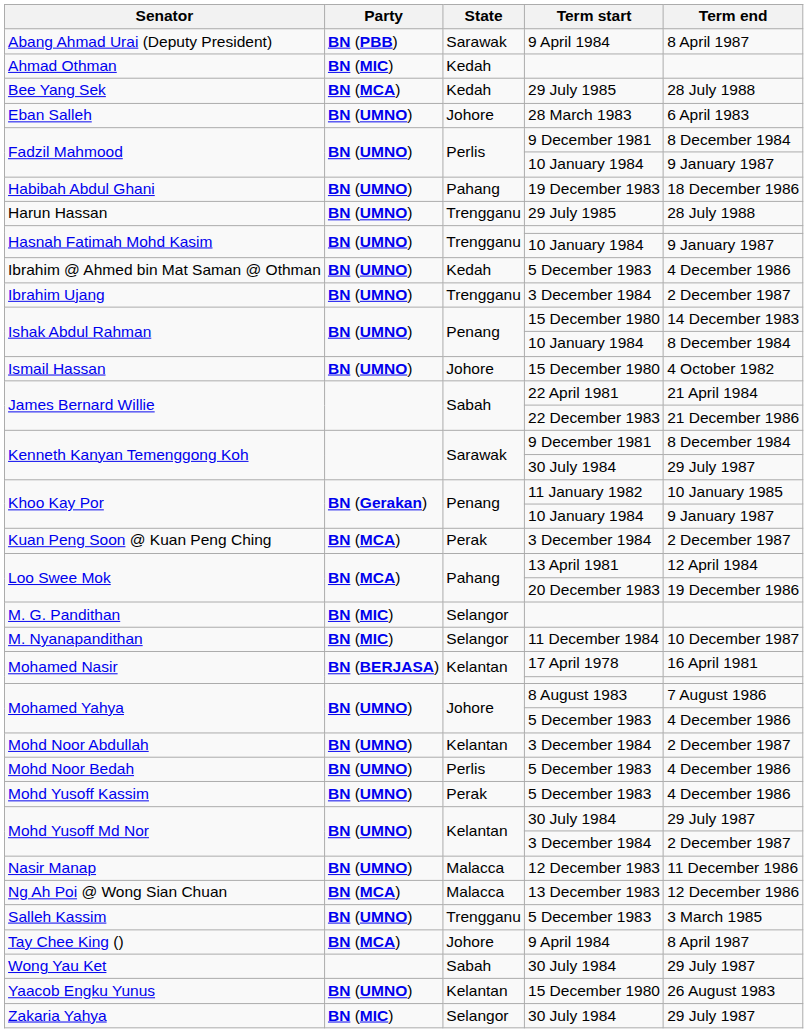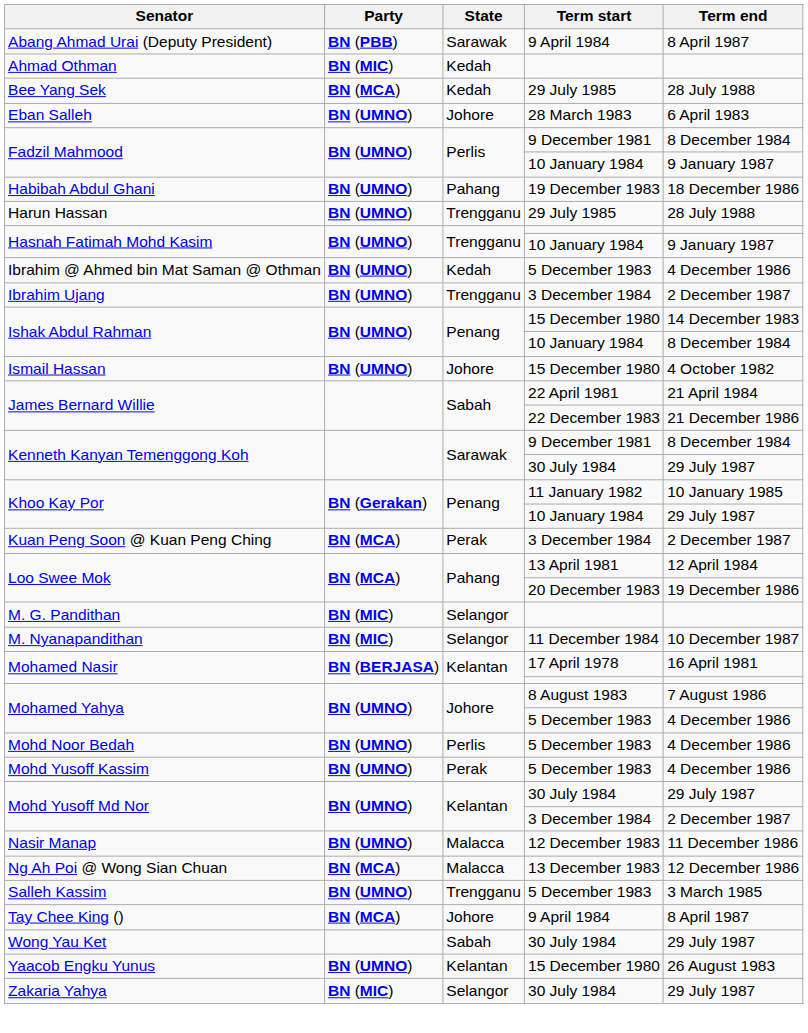(721, 516) 9 January 1987 -> (711, 516) 29 July 1987
- row: (78, 744)
